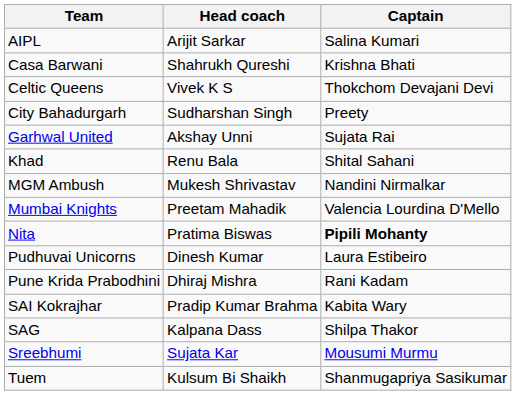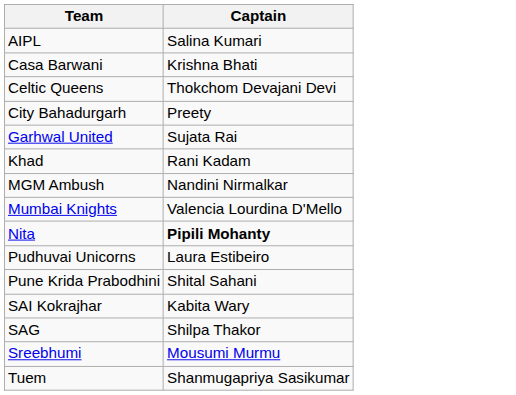- column: (242, 16)
(369, 161) Shital Sahani -> (209, 161) Rani Kadam
(366, 281) Rani Kadam -> (212, 281) Shital Sahani
